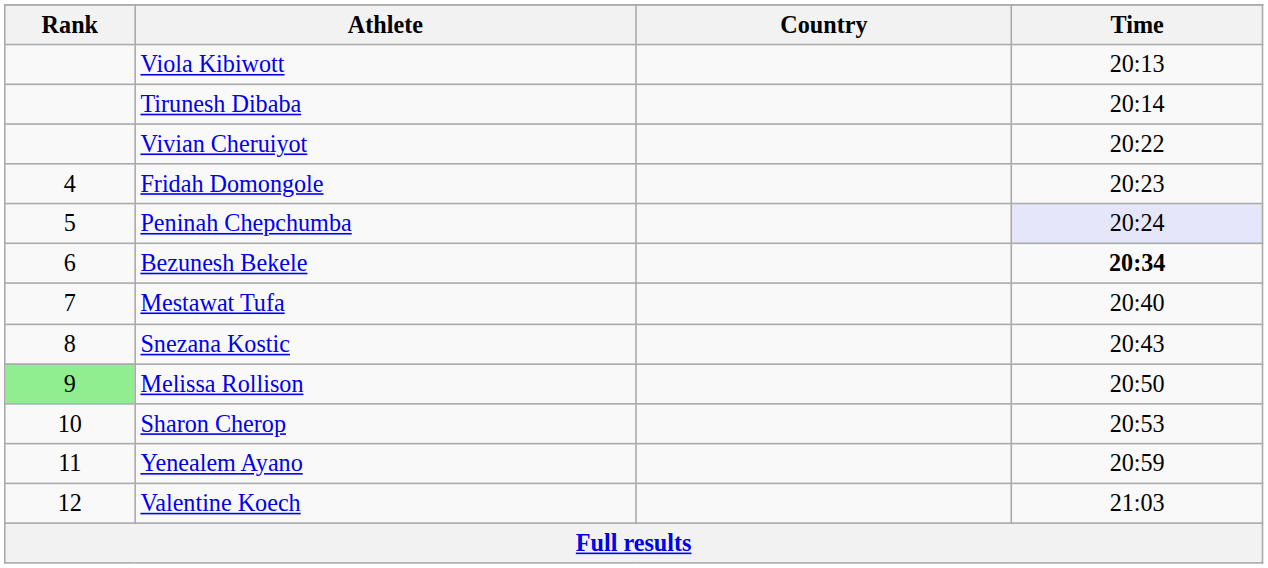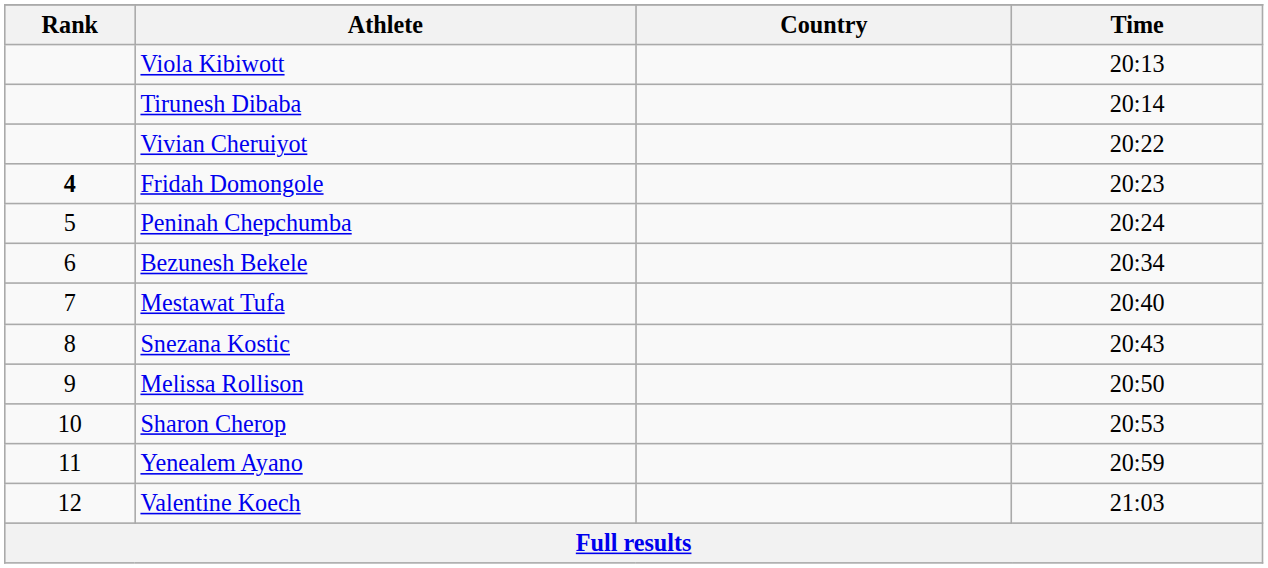(70, 184) normal -> (70, 184) bold
(1137, 223) lavender background -> (1137, 223) no background
(1137, 263) bold -> (1137, 263) normal
(70, 383) lightgreen background -> (70, 383) no background
